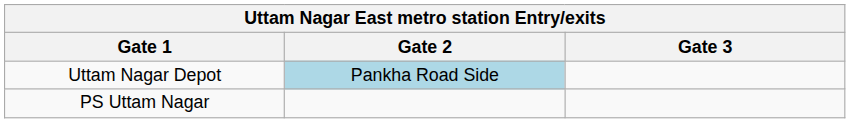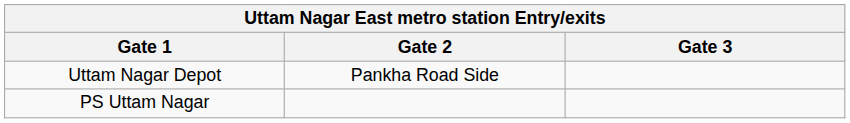(425, 74) lightblue background -> (425, 74) no background
